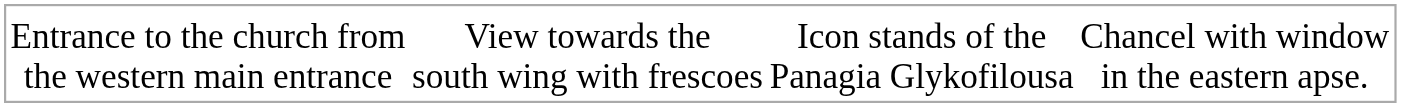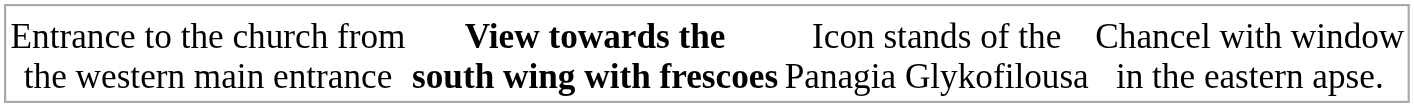(588, 56) normal -> (595, 56) bold
